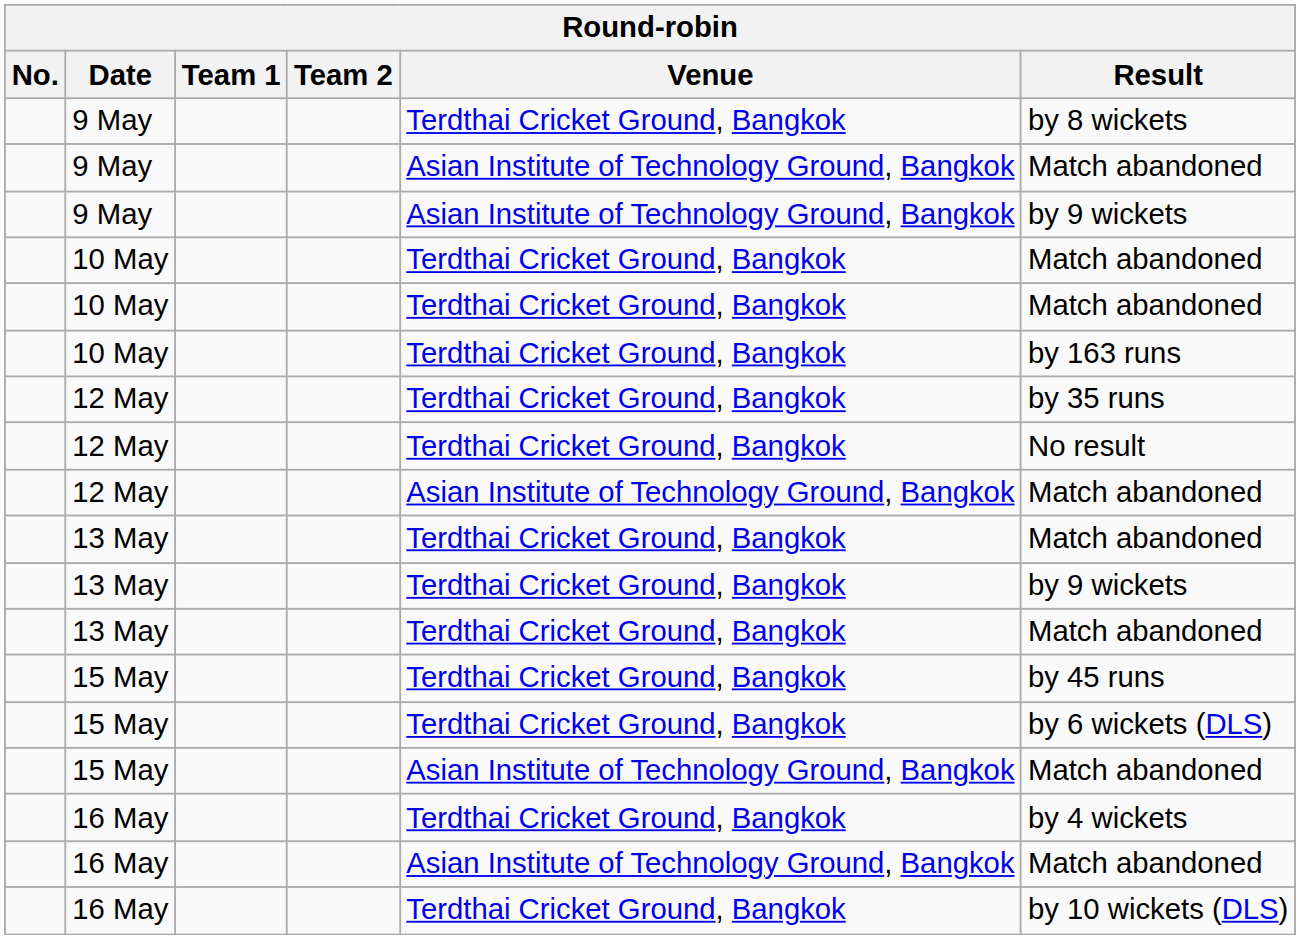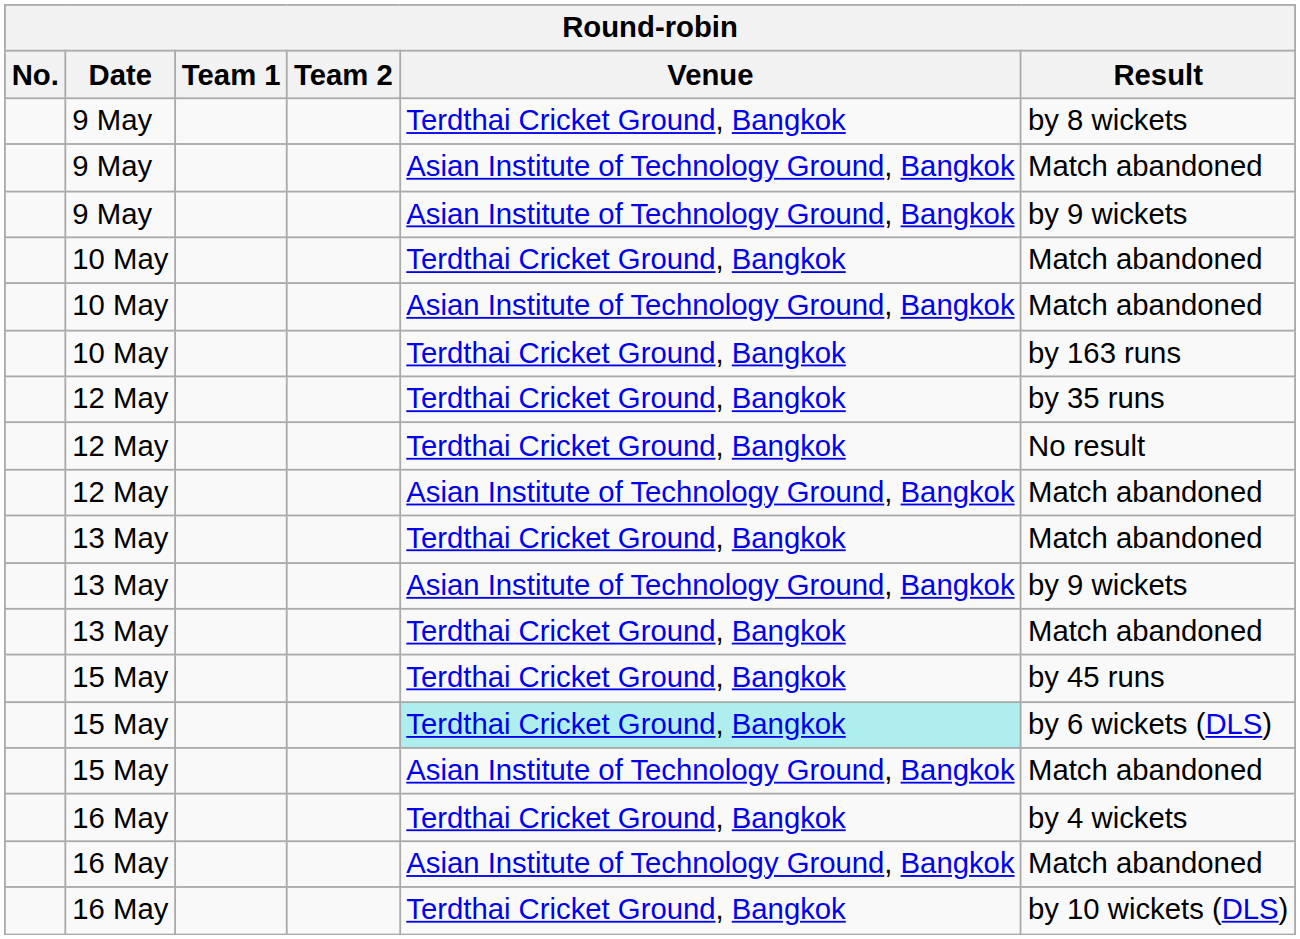(626, 306) Terdthai Cricket Ground, Bangkok -> (710, 306) Asian Institute of Technology Ground, Bangkok
(626, 584) Terdthai Cricket Ground, Bangkok -> (710, 584) Asian Institute of Technology Ground, Bangkok
(626, 724) no background -> (626, 724) paleturquoise background
